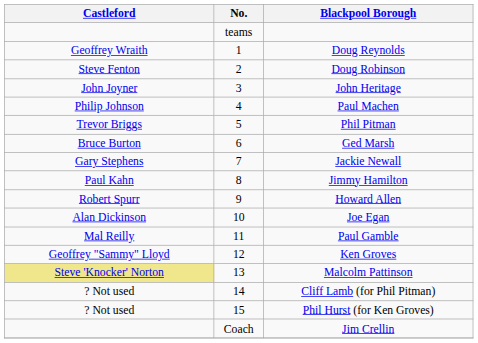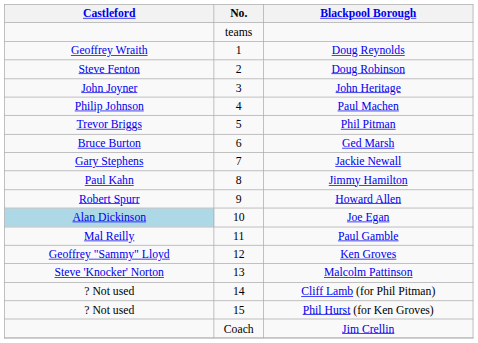(109, 217) no background -> (109, 217) lightblue background
(109, 273) khaki background -> (109, 273) no background
